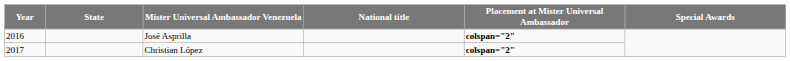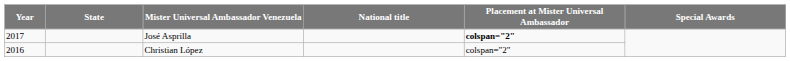(15, 36) 2016 -> (15, 36) 2017
(15, 49) 2017 -> (15, 49) 2016
(490, 49) bold -> (488, 49) normal
